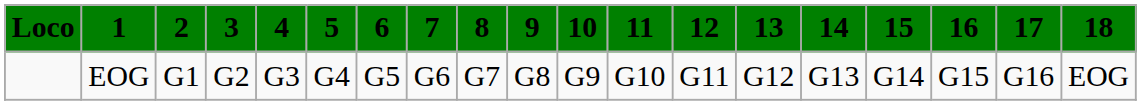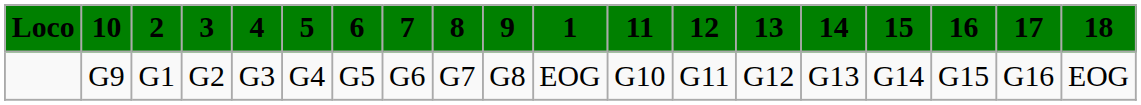columns swapped: (119, 28) <-> (582, 28)
